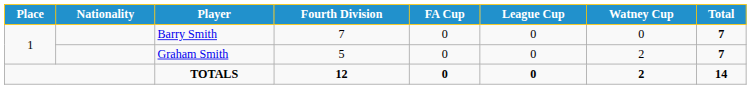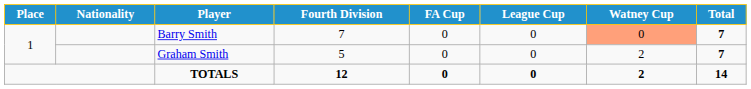(641, 34) no background -> (641, 34) lightsalmon background
